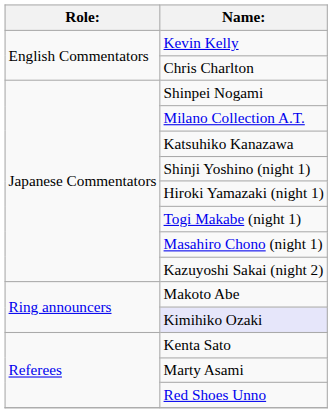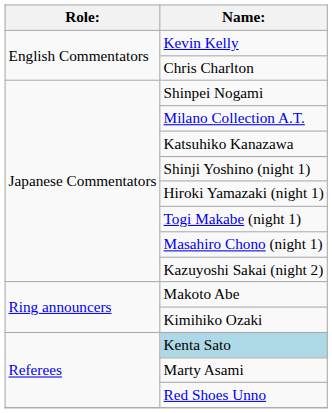(213, 319) lavender background -> (213, 319) no background
(197, 344) no background -> (197, 344) lightblue background
